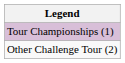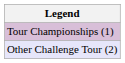(62, 49) no background -> (62, 49) lavender background
